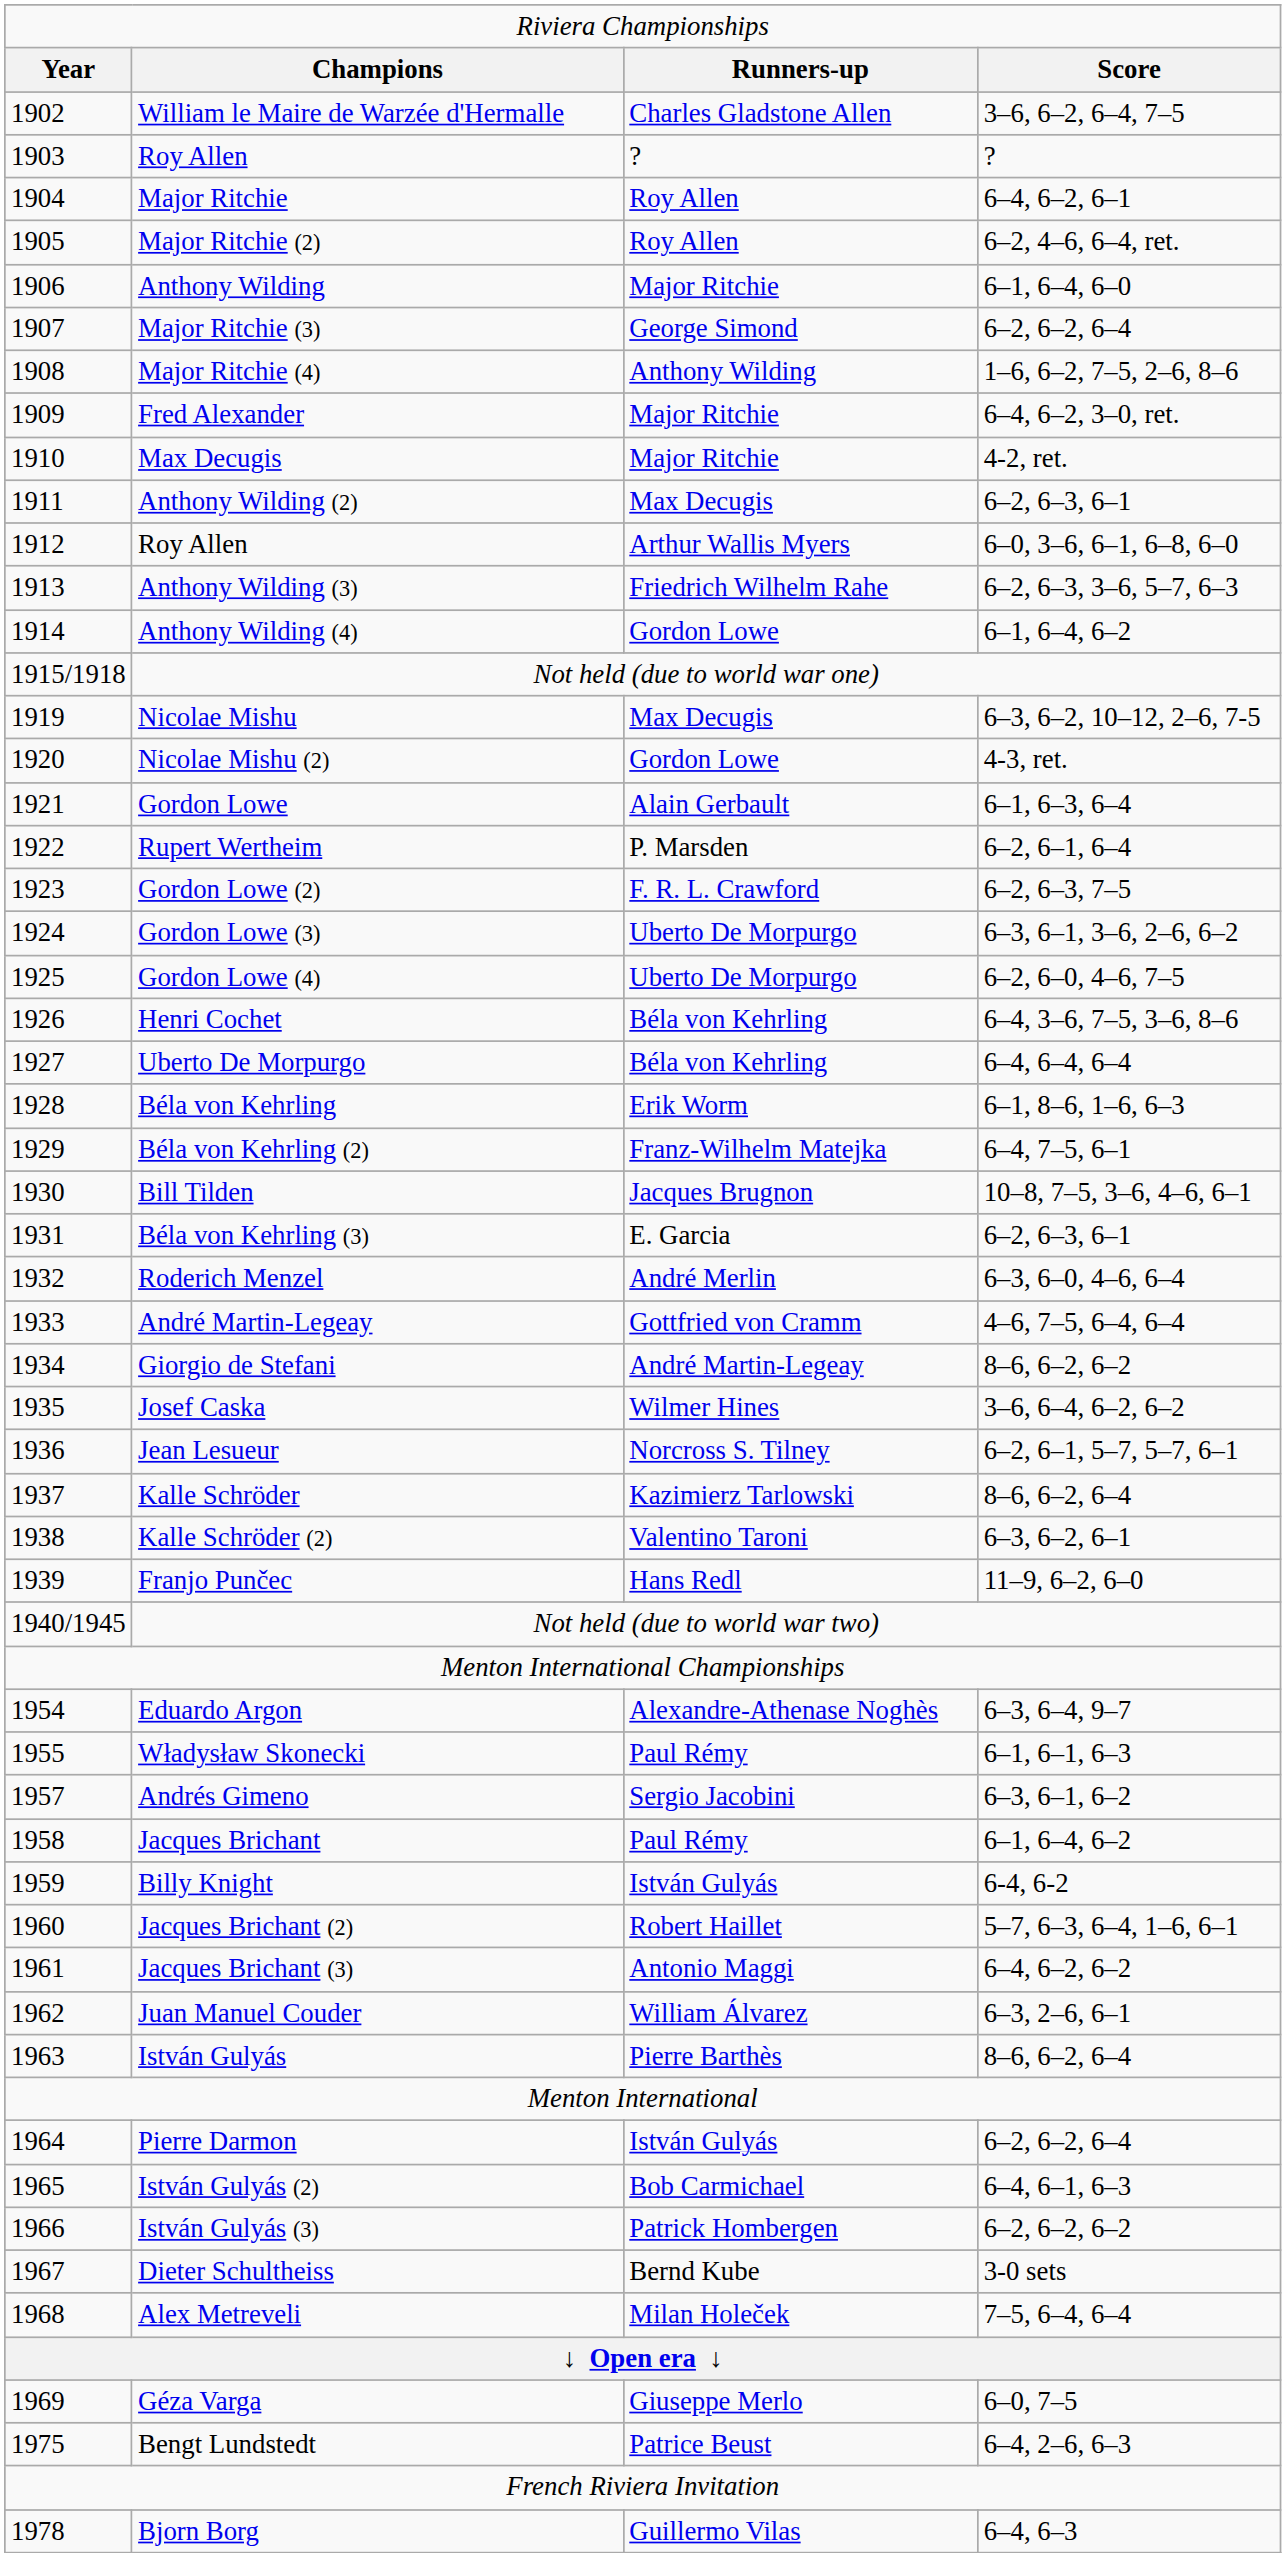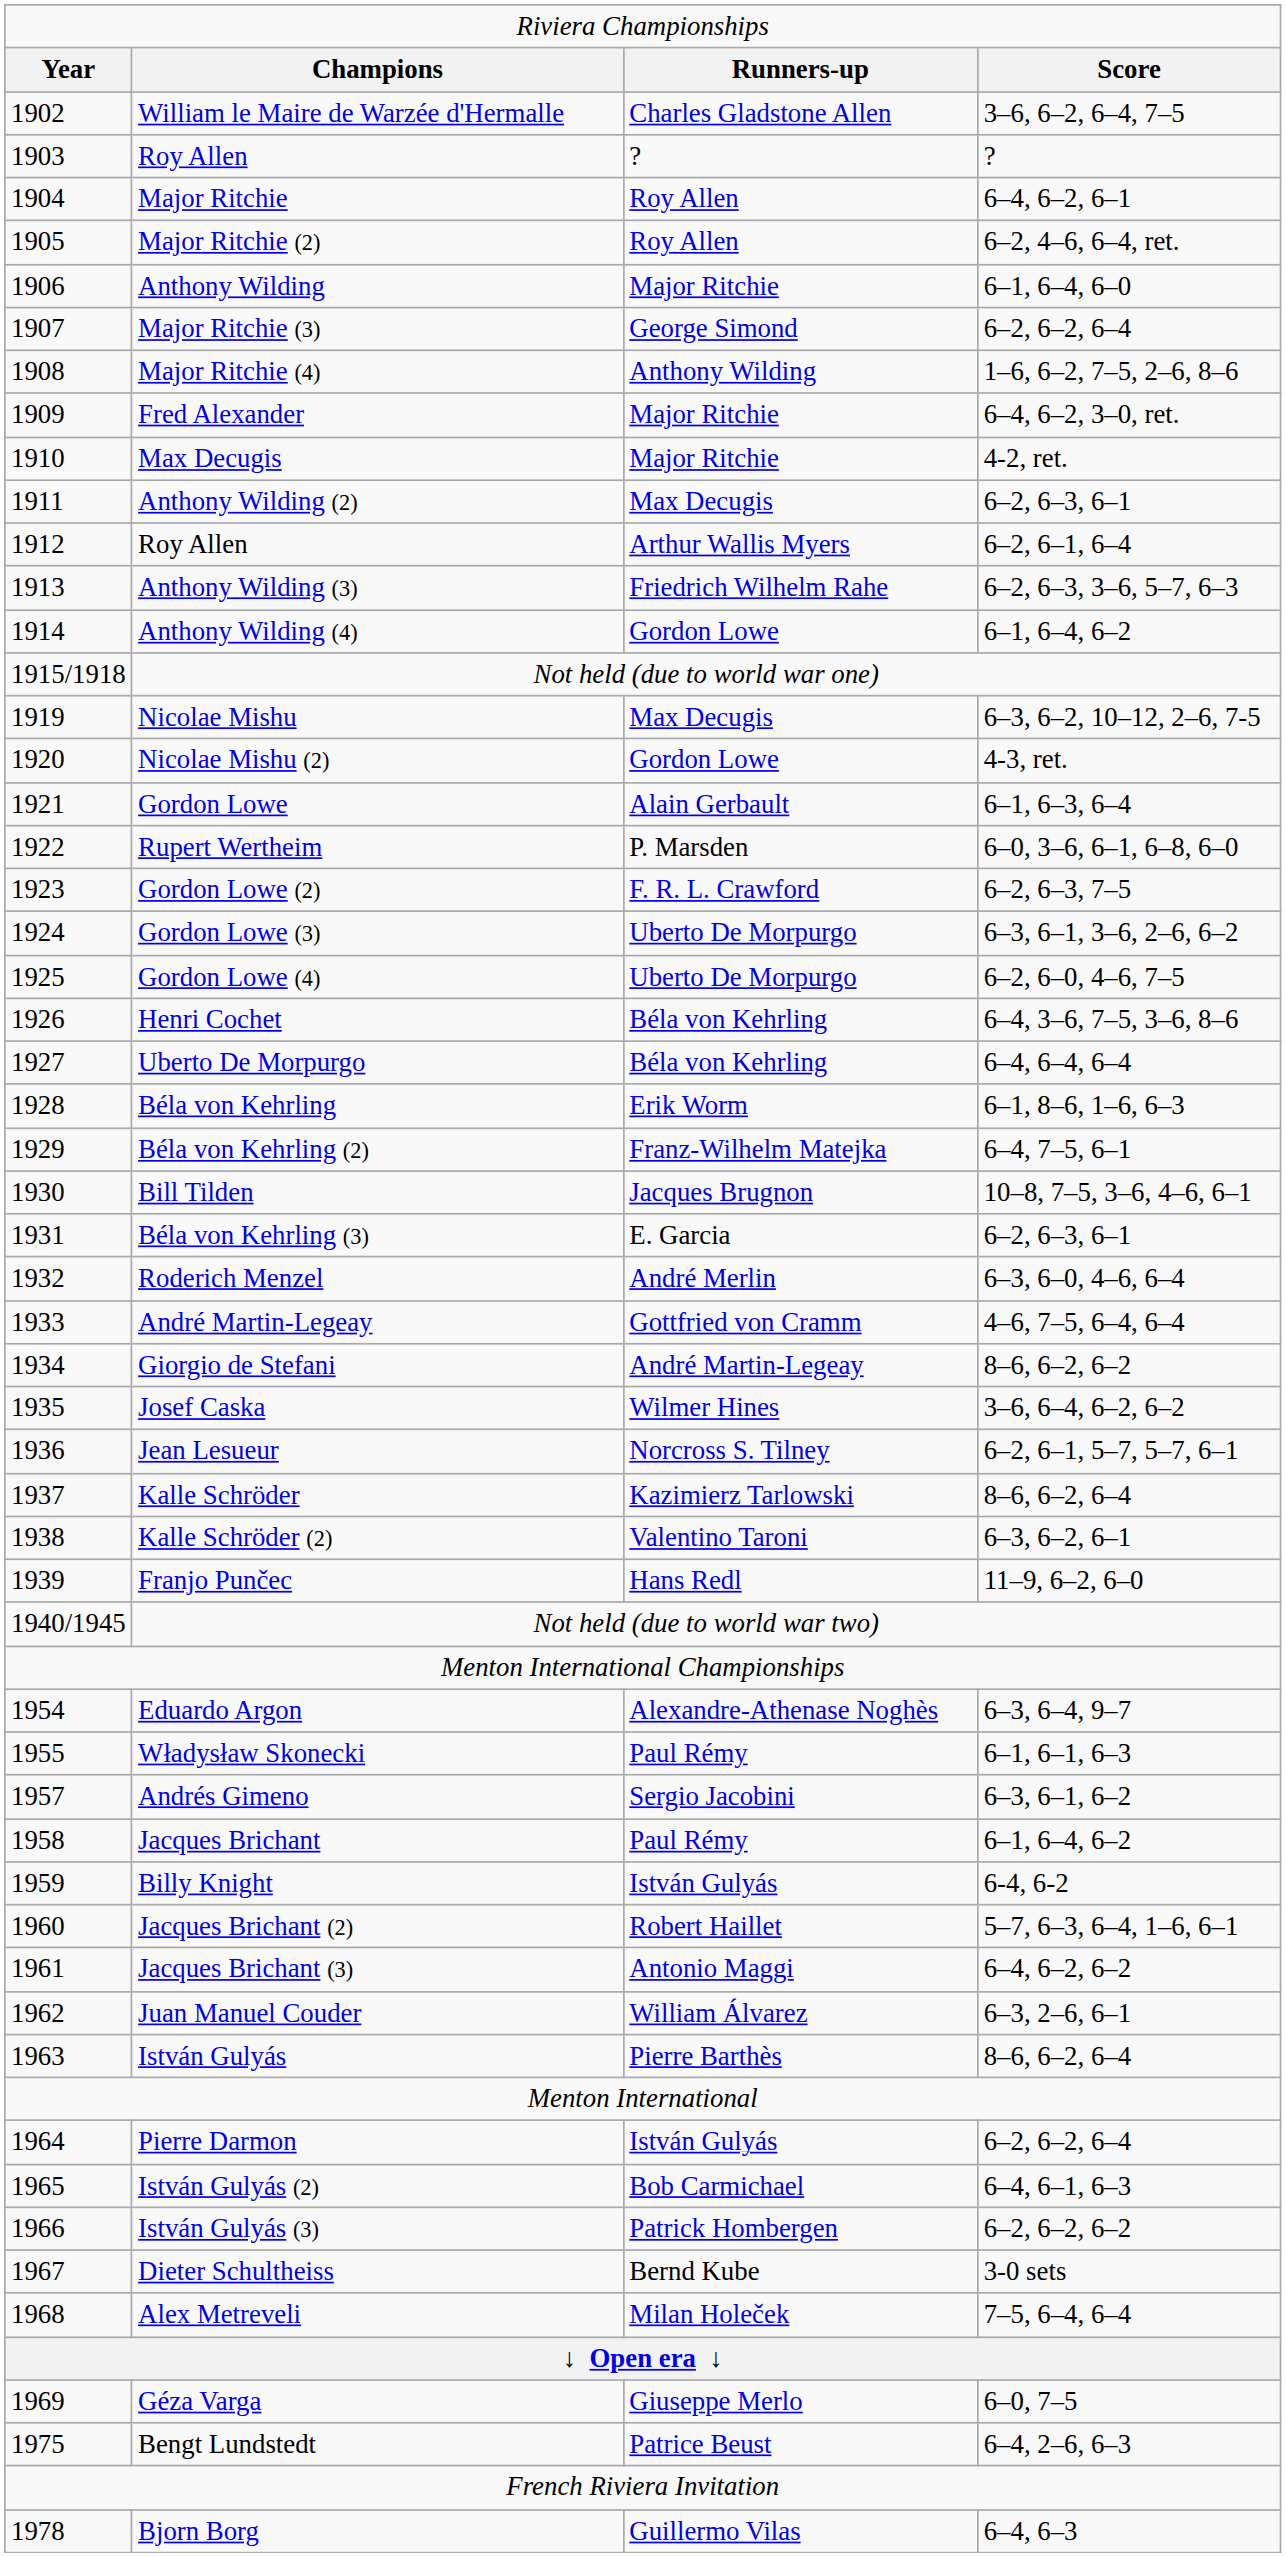(1111, 543) 6–0, 3–6, 6–1, 6–8, 6–0 -> (1057, 543) 6–2, 6–1, 6–4
(1057, 846) 6–2, 6–1, 6–4 -> (1111, 846) 6–0, 3–6, 6–1, 6–8, 6–0
